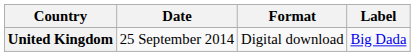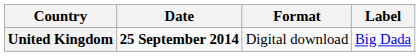(177, 39) normal -> (179, 39) bold
